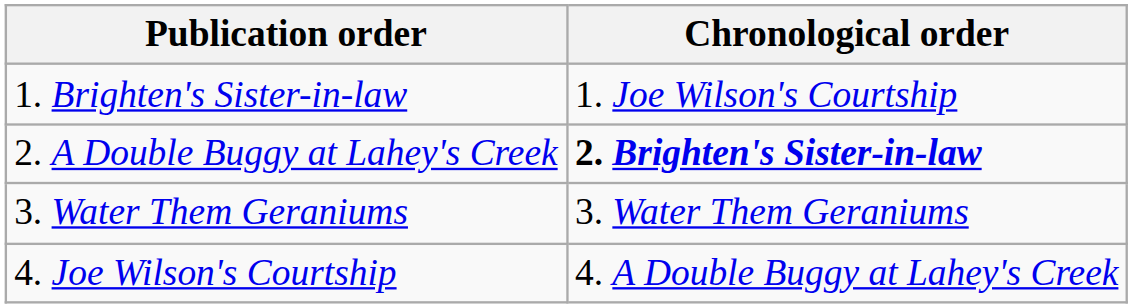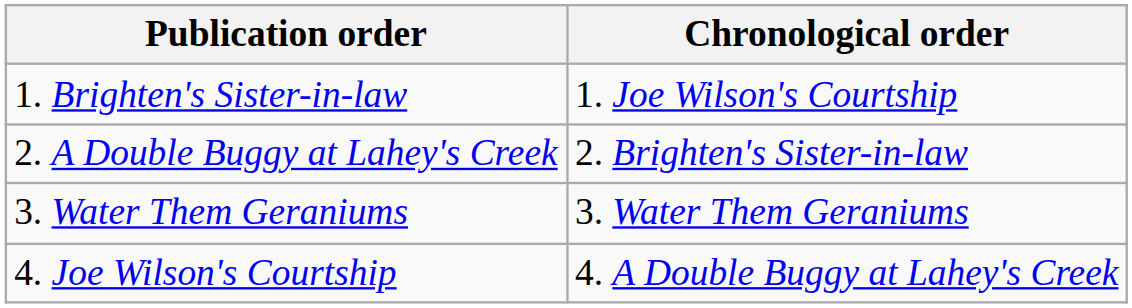(792, 152) bold -> (785, 152) normal
